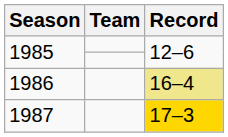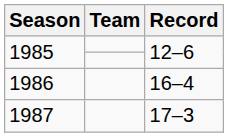(172, 83) khaki background -> (172, 83) no background
(172, 115) gold background -> (172, 115) no background
